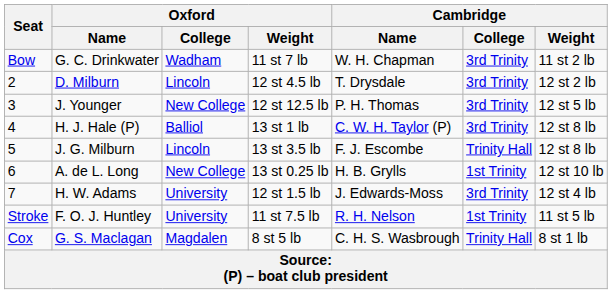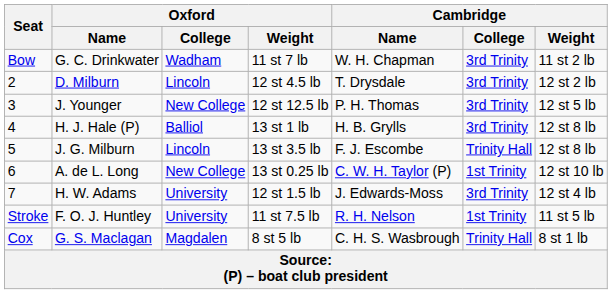(393, 127) C. W. H. Taylor (P) -> (371, 127) H. B. Grylls
(371, 171) H. B. Grylls -> (393, 171) C. W. H. Taylor (P)
